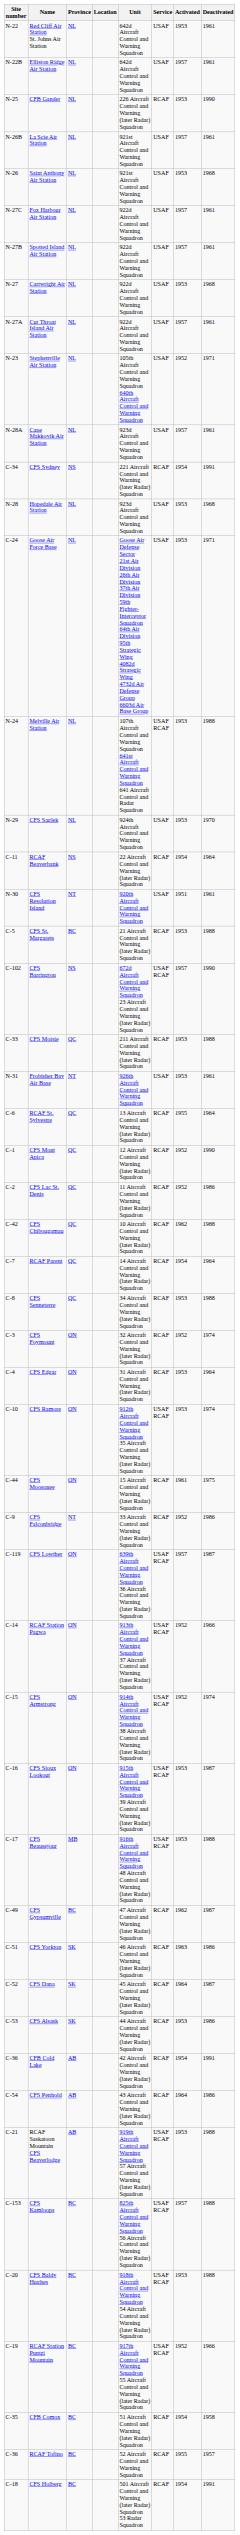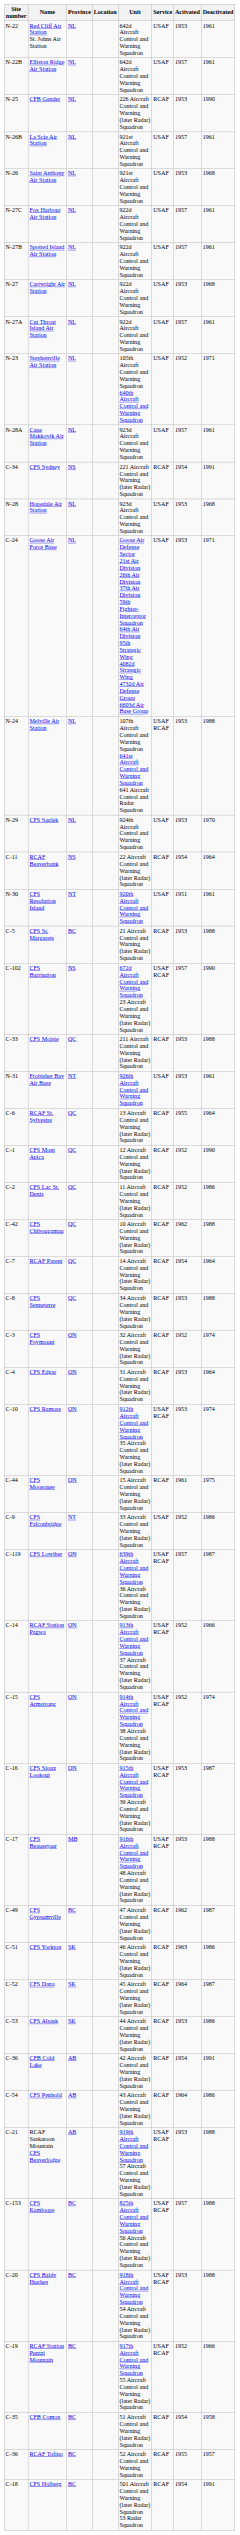(161, 1517) RCAF -> (161, 1517) USAF
